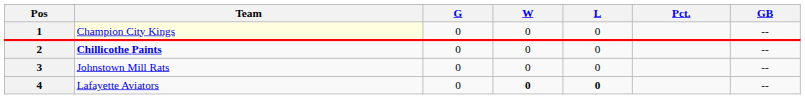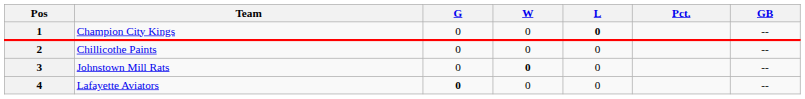(126, 31) lightyellow background -> (126, 31) no background
(598, 31) normal -> (598, 31) bold
(119, 49) bold -> (117, 49) normal
(528, 67) normal -> (528, 67) bold
(458, 85) normal -> (458, 85) bold
(528, 85) bold -> (528, 85) normal
(598, 85) bold -> (598, 85) normal
